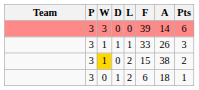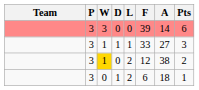(165, 45) 26 -> (165, 45) 27
(145, 61) 15 -> (145, 61) 12
